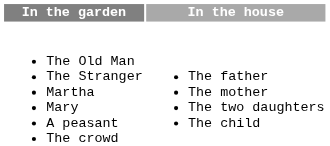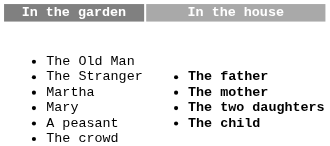(236, 100) normal -> (236, 100) bold
